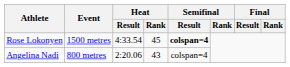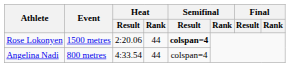(128, 40) 4:33.54 -> (128, 40) 2:20.06
(156, 40) 45 -> (156, 40) 44
(128, 55) 2:20.06 -> (128, 55) 4:33.54
(156, 55) 43 -> (156, 55) 44
